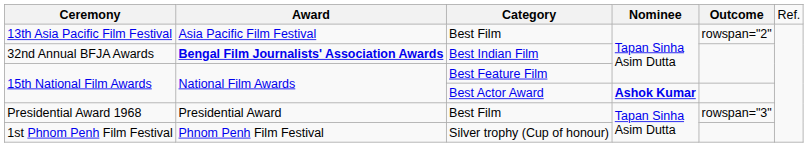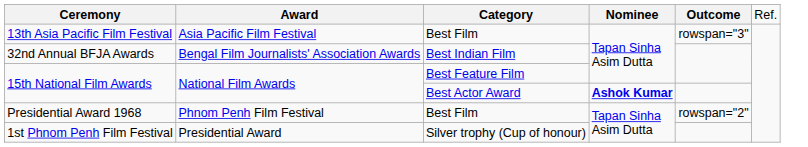(737, 34) rowspan="2" -> (713, 34) rowspan="3"
(311, 54) bold -> (299, 54) normal
(230, 113) Presidential Award -> (251, 113) Phnom Penh Film Festival
(737, 113) rowspan="3" -> (713, 113) rowspan="2"
(251, 133) Phnom Penh Film Festival -> (230, 133) Presidential Award
